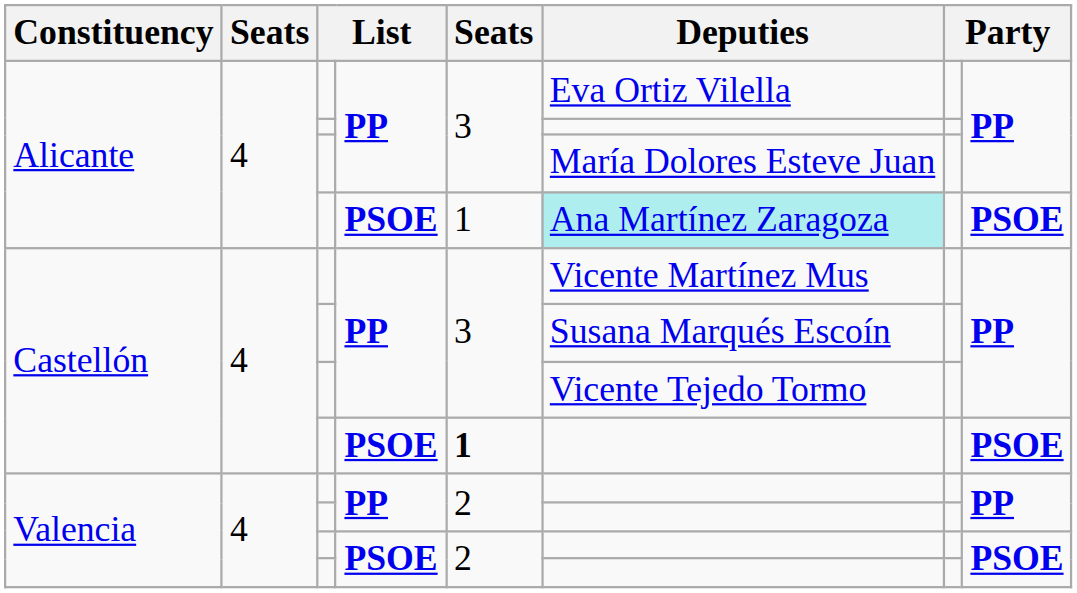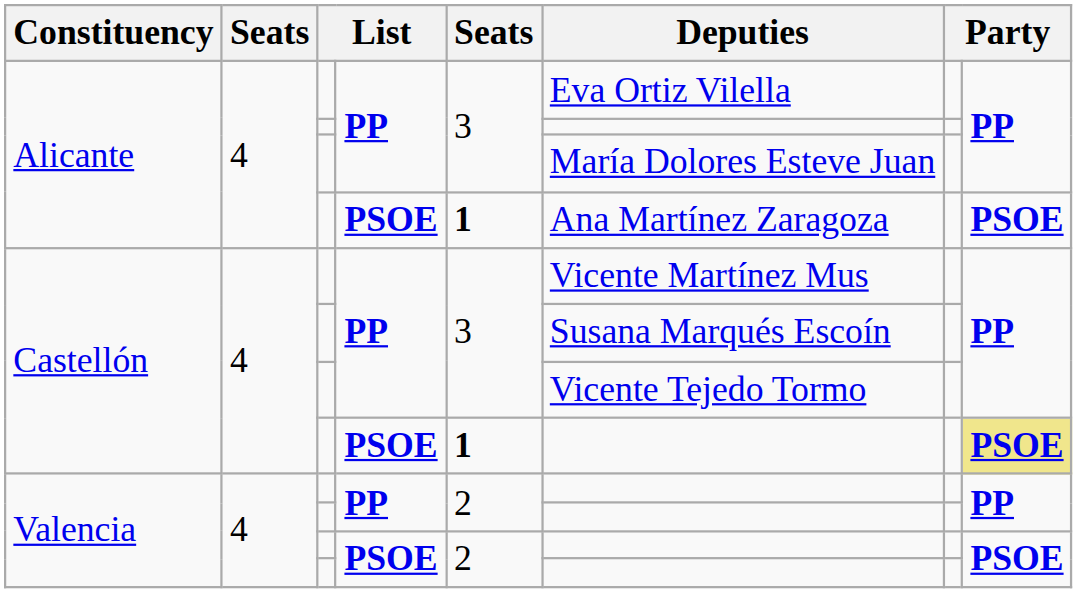(463, 218) normal -> (463, 218) bold
(719, 218) paleturquoise background -> (719, 218) no background
(1017, 445) no background -> (1017, 445) khaki background
